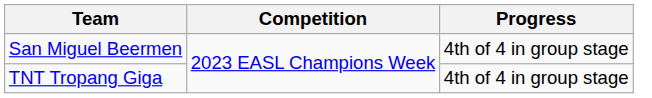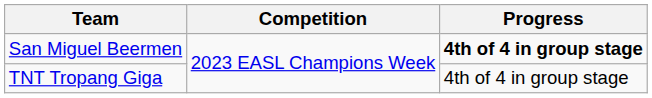(536, 48) normal -> (543, 48) bold
